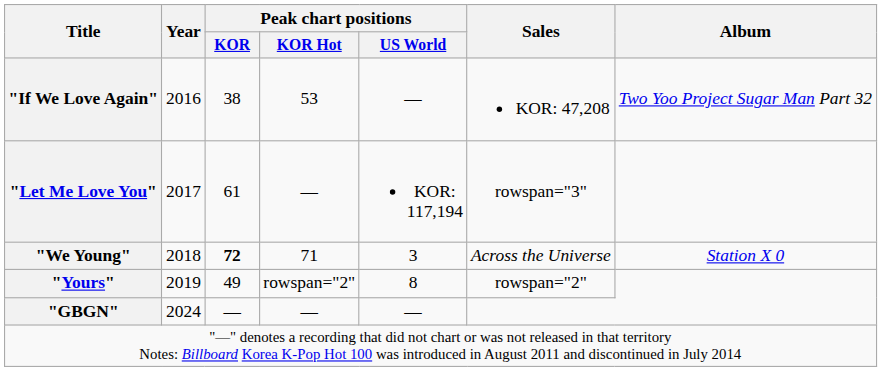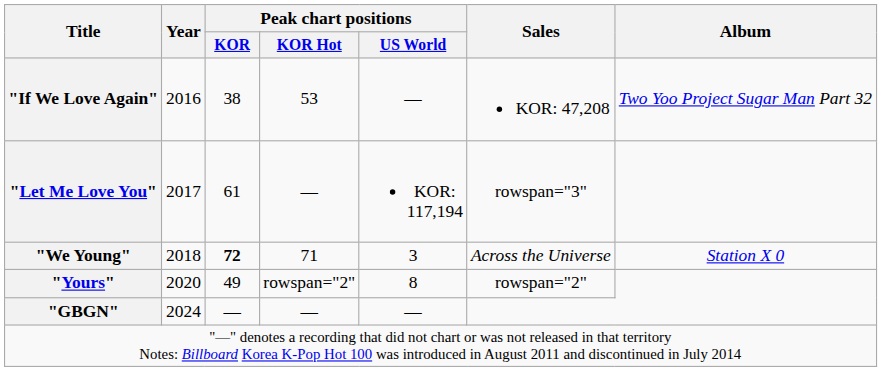(183, 283) 2019 -> (183, 283) 2020
